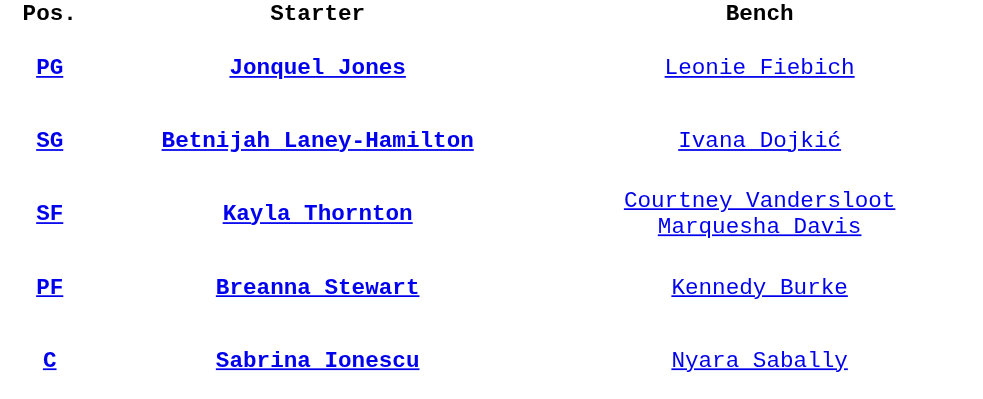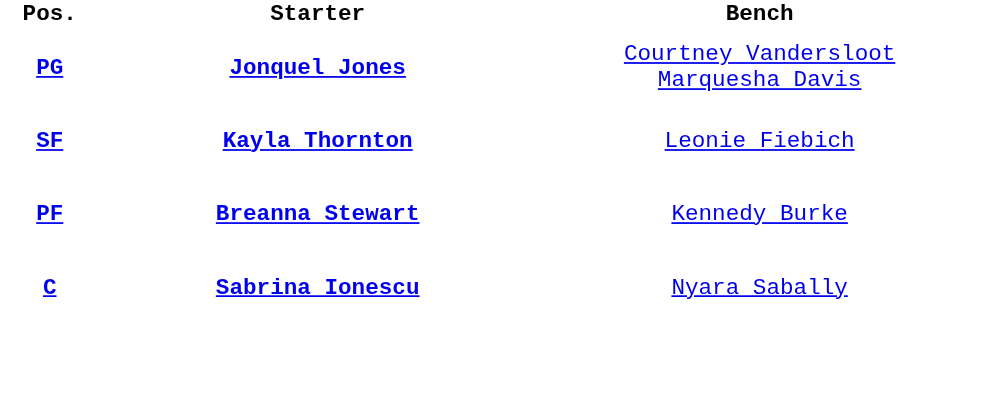(760, 67) Leonie Fiebich -> (760, 67) Courtney Vandersloot Marquesha Davis
- row: (50, 140)
(760, 214) Courtney Vandersloot Marquesha Davis -> (760, 140) Leonie Fiebich
